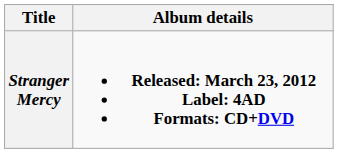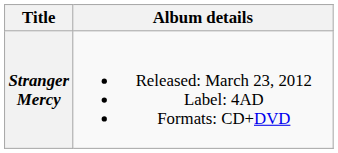(203, 99) bold -> (203, 99) normal
